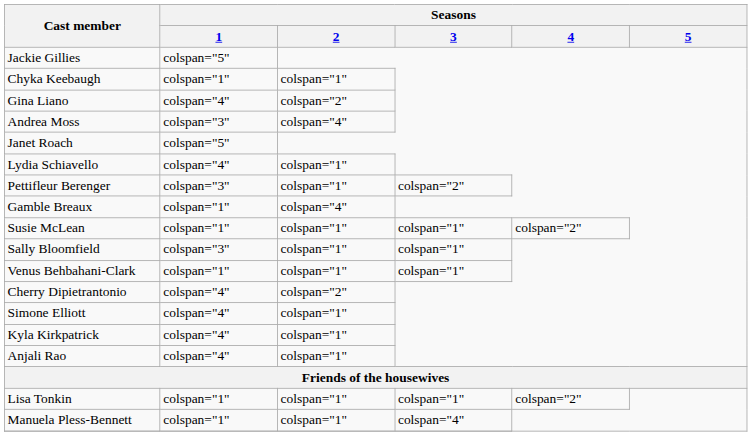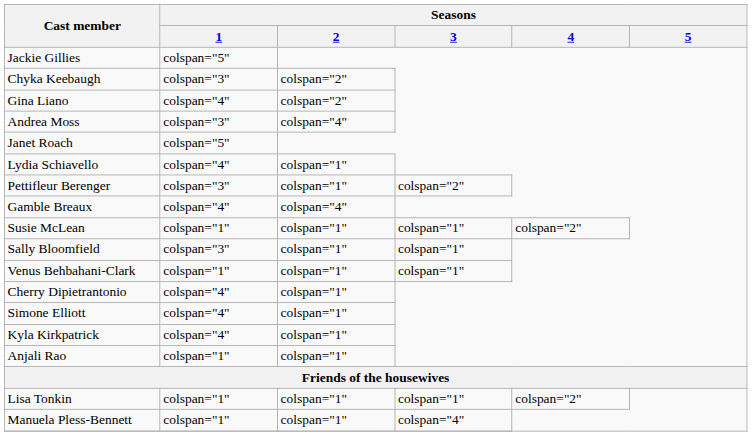(196, 79) colspan="1" -> (196, 79) colspan="3"
(314, 79) colspan="1" -> (314, 79) colspan="2"
(196, 206) colspan="1" -> (196, 206) colspan="4"
(314, 292) colspan="2" -> (314, 292) colspan="1"
(196, 356) colspan="4" -> (196, 356) colspan="1"
